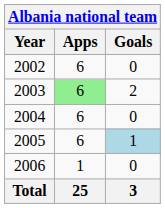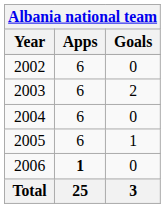(80, 91) lightgreen background -> (80, 91) no background
(133, 141) lightblue background -> (133, 141) no background
(80, 166) normal -> (80, 166) bold
